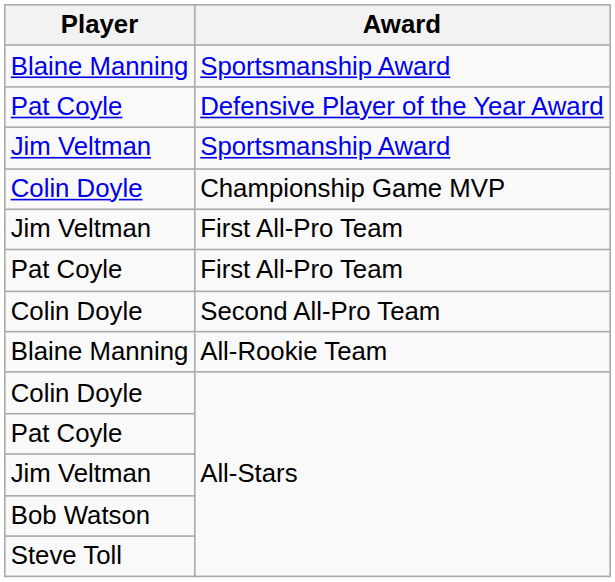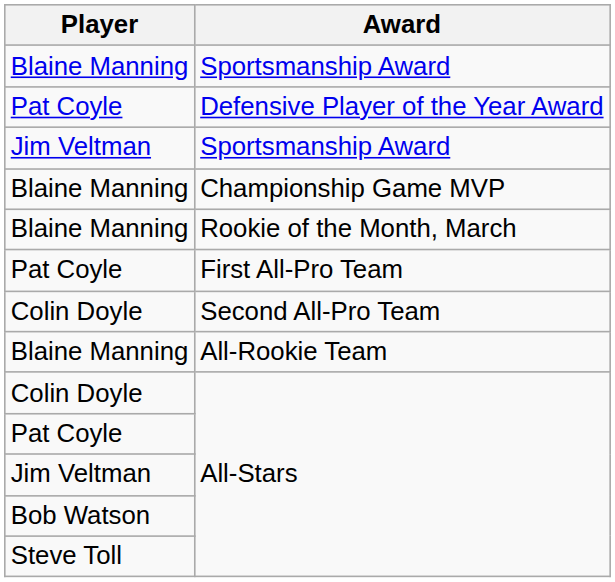(77, 188) Colin Doyle -> (100, 188) Blaine Manning
(81, 229) Jim Veltman -> (100, 229) Blaine Manning
(302, 229) First All-Pro Team -> (358, 229) Rookie of the Month, March
